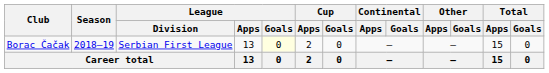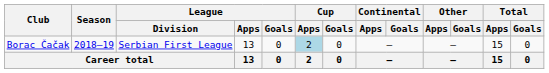(279, 44) lightyellow background -> (279, 44) no background
(309, 44) no background -> (309, 44) lightblue background
